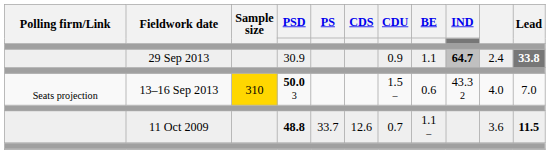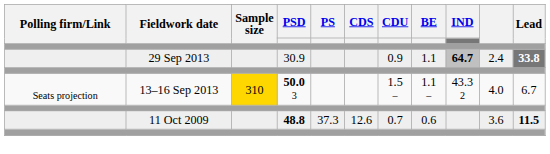(429, 89) 0.6 -> (429, 89) 1.1 –
(529, 89) 7.0 -> (529, 89) 6.7
(328, 127) 33.7 -> (328, 120) 37.3
(429, 127) 1.1 – -> (429, 120) 0.6
